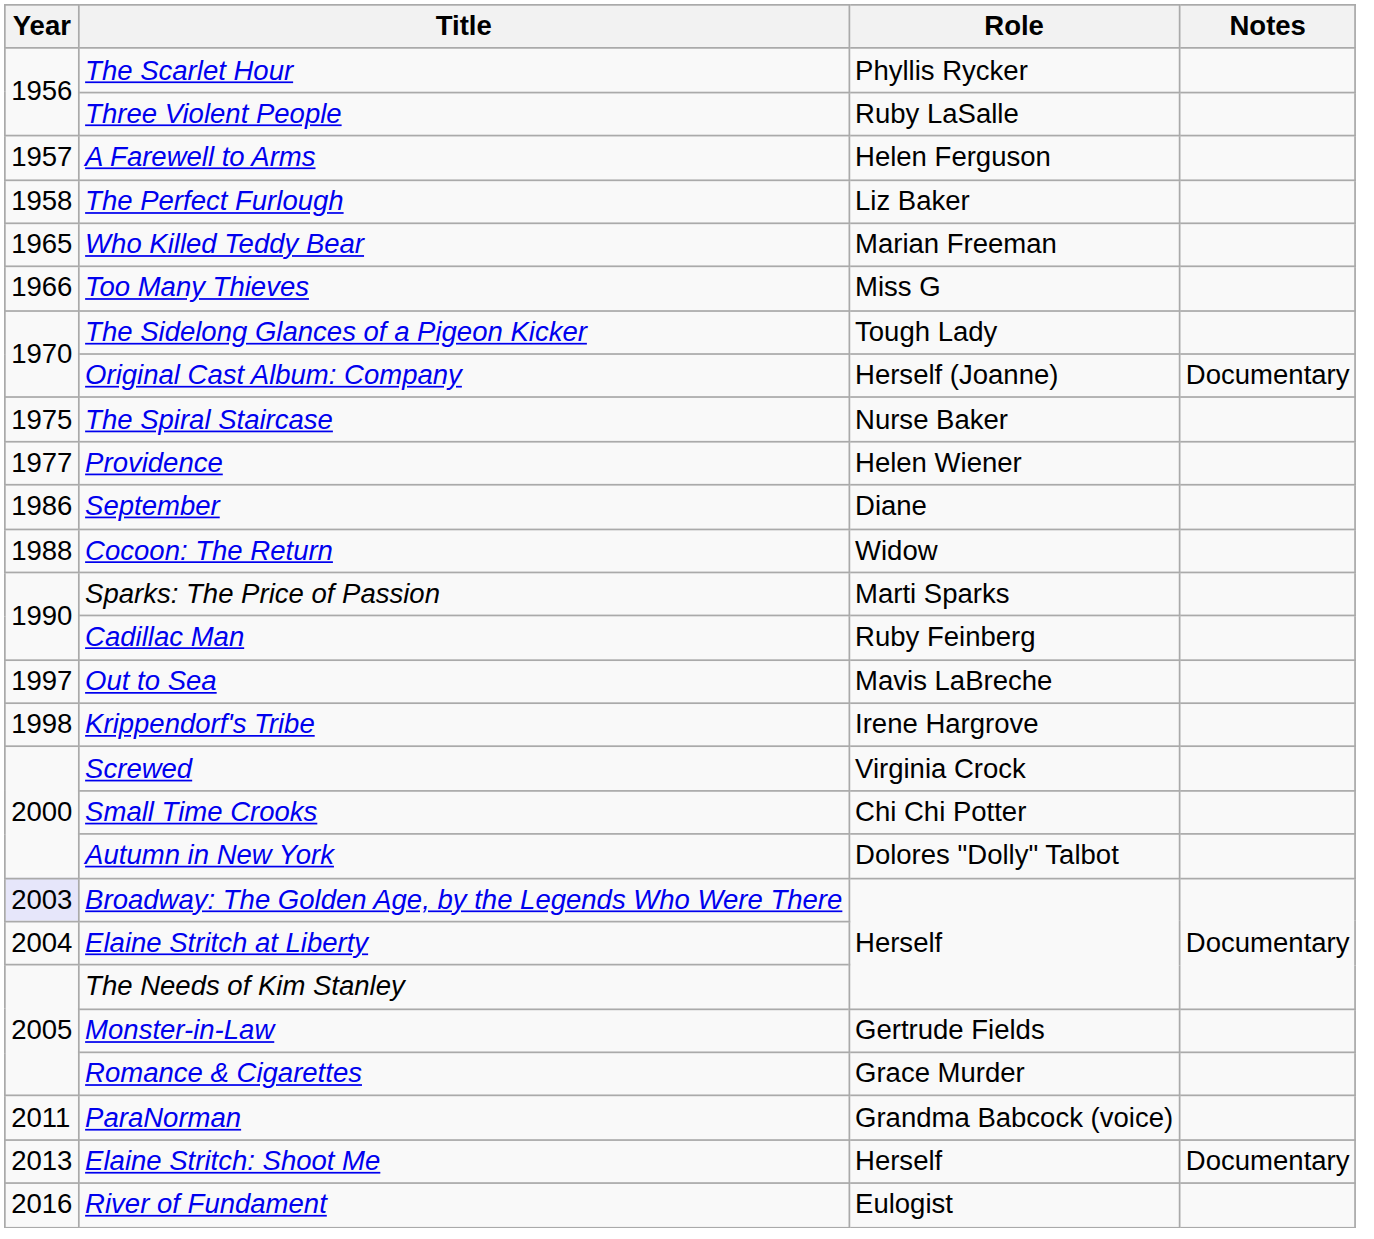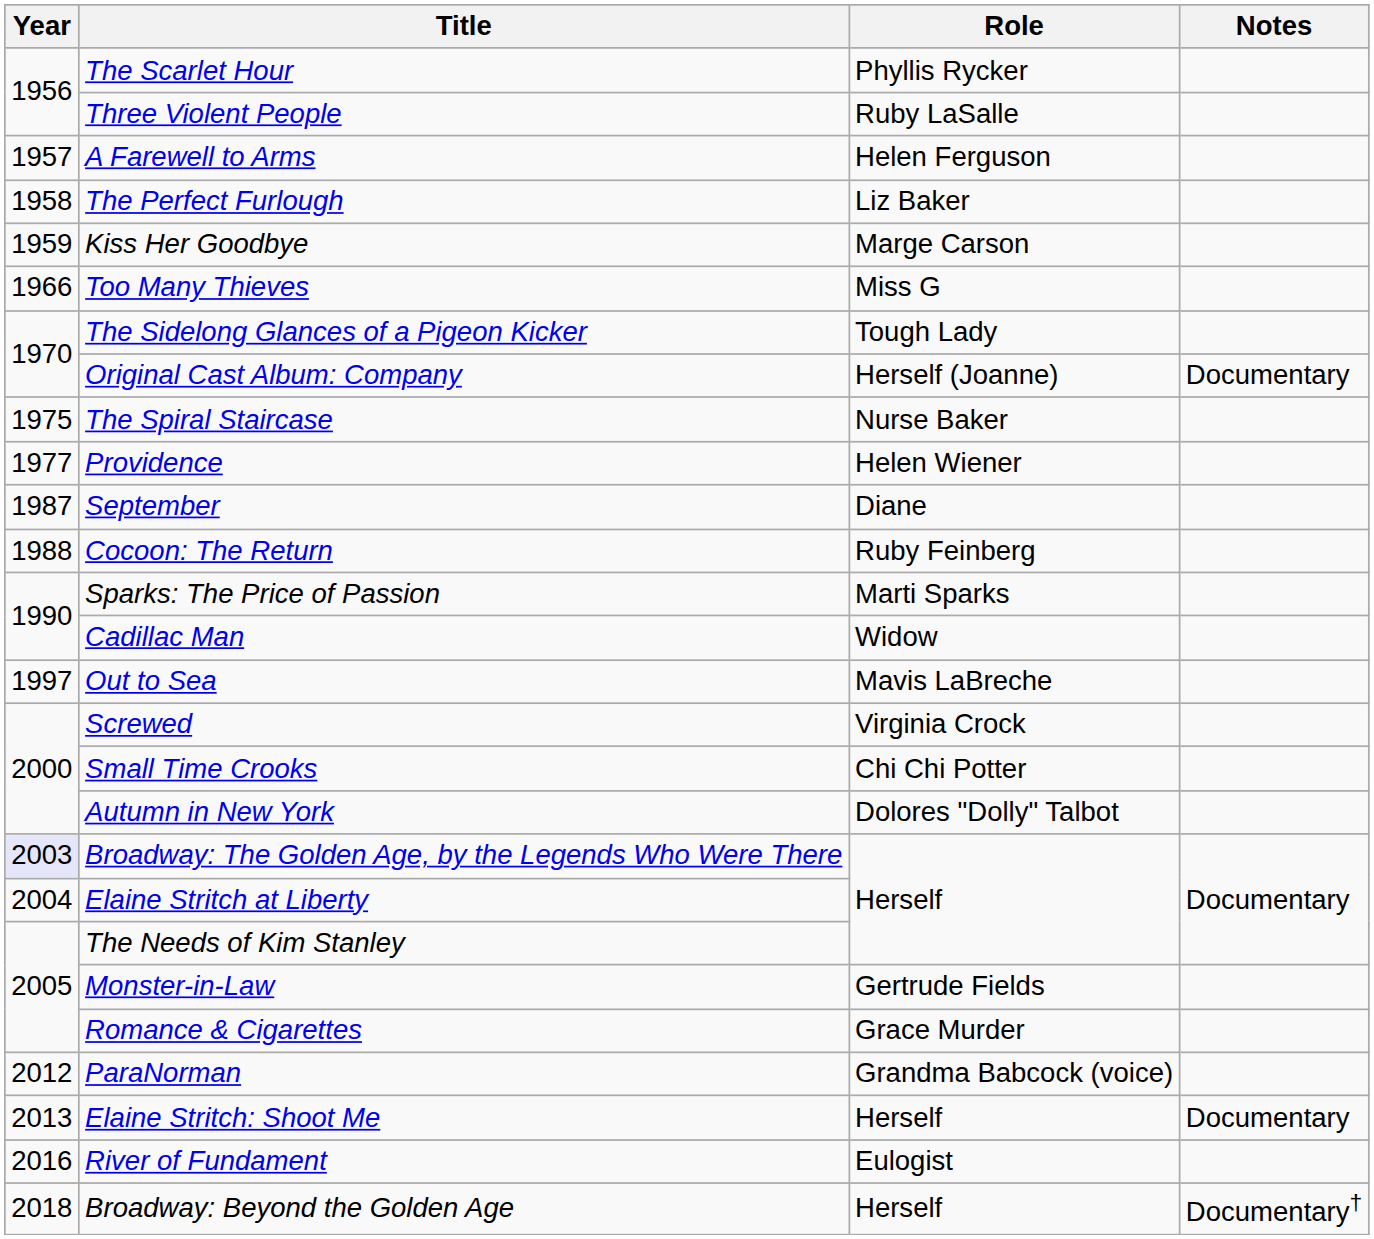+ row: (197, 244)
- row: (225, 244)
(42, 506) 1986 -> (42, 506) 1987
(896, 550) Widow -> (945, 550) Ruby Feinberg
(945, 637) Ruby Feinberg -> (896, 637) Widow
- row: (200, 724)
(41, 1117) 2011 -> (42, 1073) 2012
+ row: (300, 1208)
